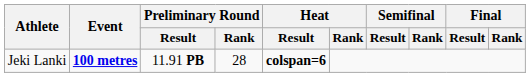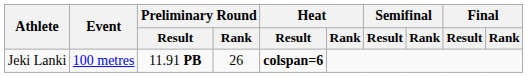(105, 61) bold -> (104, 61) normal
(239, 61) 28 -> (236, 61) 26
